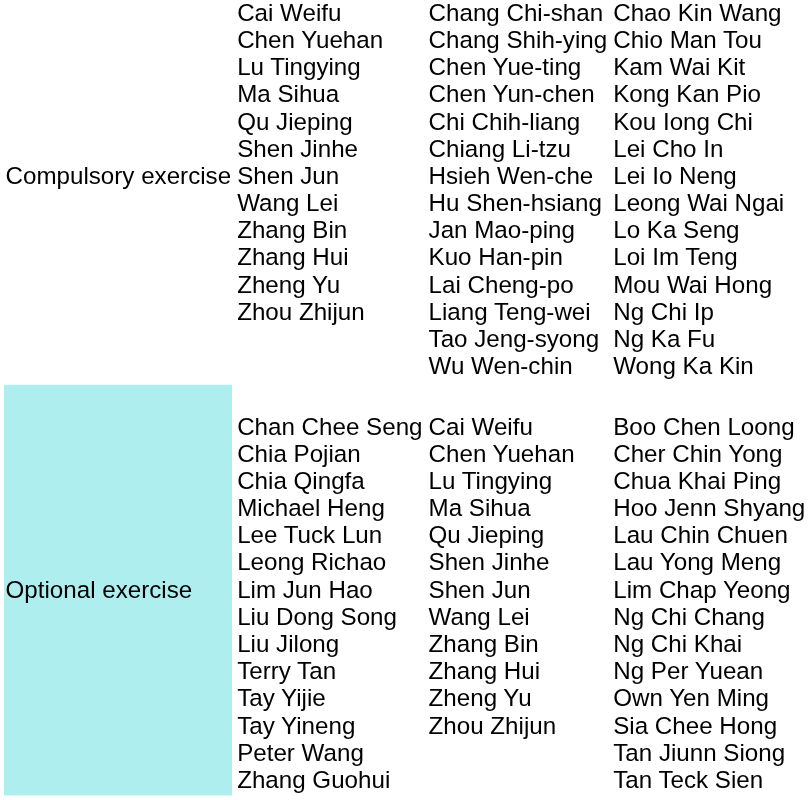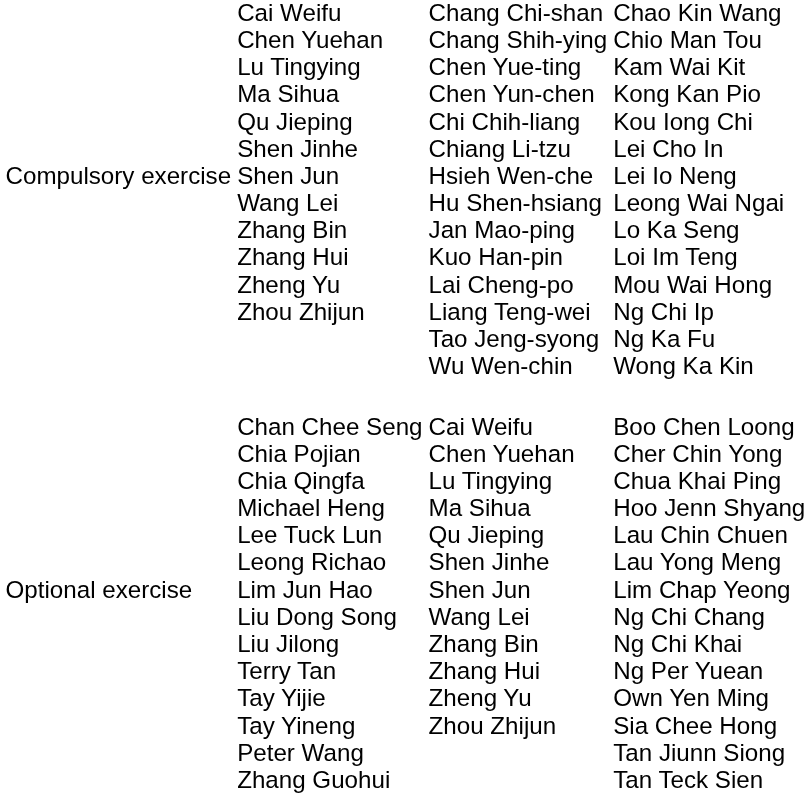(99, 589) paleturquoise background -> (99, 589) no background
